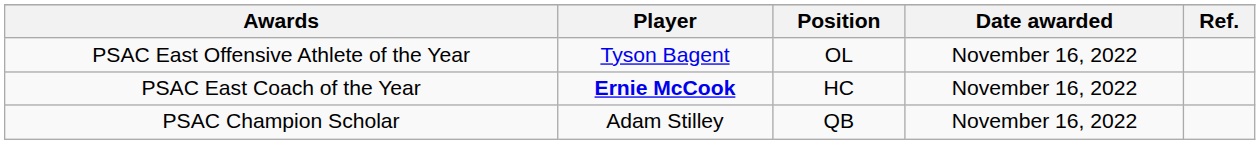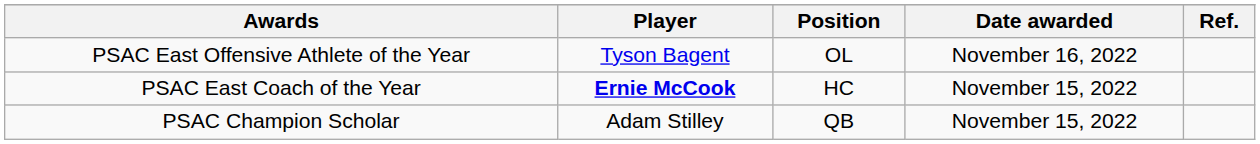(1044, 88) November 16, 2022 -> (1044, 88) November 15, 2022
(1044, 121) November 16, 2022 -> (1044, 121) November 15, 2022
